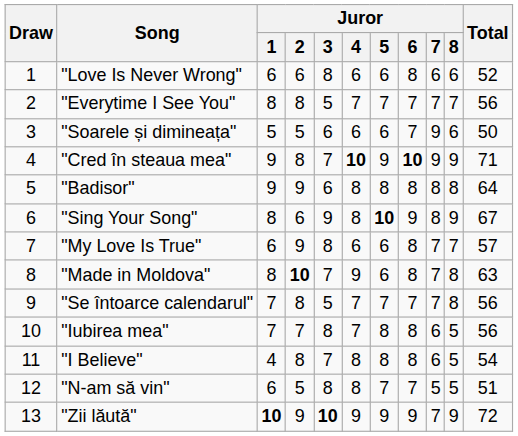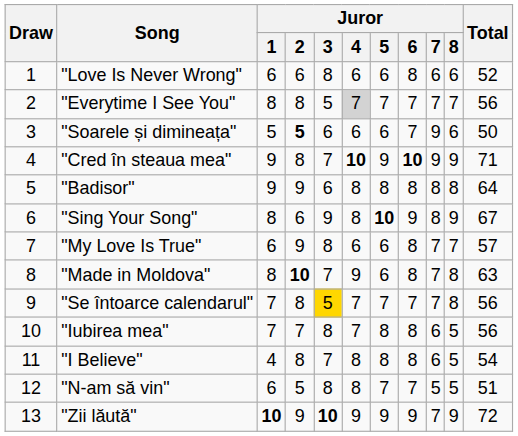(356, 103) no background -> (356, 103) lightgrey background
(300, 132) normal -> (300, 132) bold
(328, 302) no background -> (328, 302) gold background
